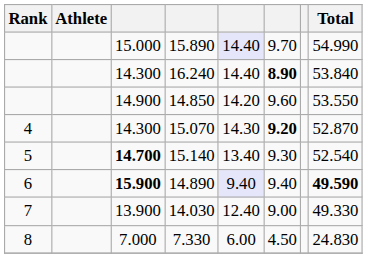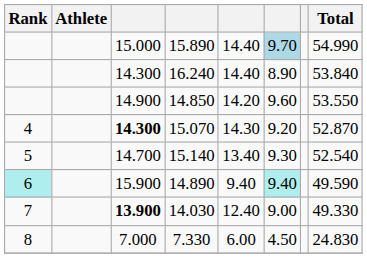(241, 46) lavender background -> (241, 46) no background
(282, 46) no background -> (282, 46) lightblue background
(282, 73) bold -> (282, 73) normal
(138, 128) normal -> (138, 128) bold
(282, 128) bold -> (282, 128) normal
(138, 156) bold -> (138, 156) normal
(28, 183) no background -> (28, 183) paleturquoise background
(138, 183) bold -> (138, 183) normal
(241, 183) lavender background -> (241, 183) no background
(282, 183) no background -> (282, 183) paleturquoise background
(335, 183) bold -> (335, 183) normal
(138, 211) normal -> (138, 211) bold
